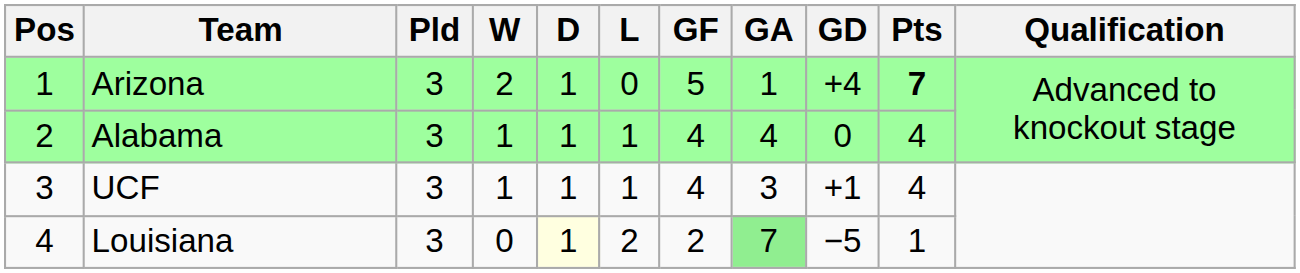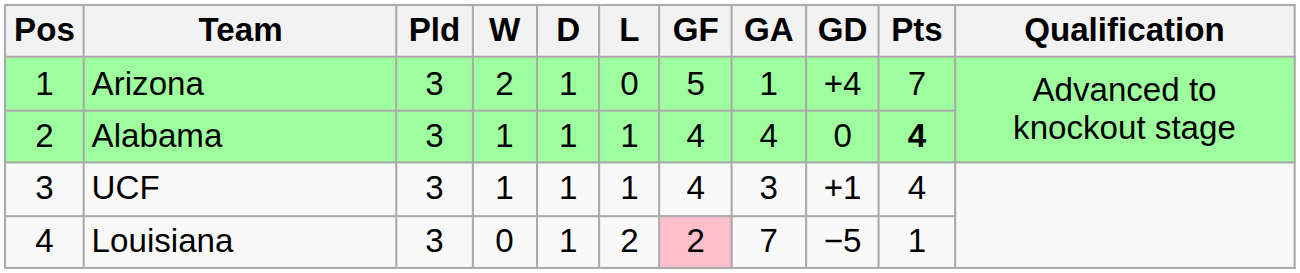(917, 83) bold -> (917, 83) normal
(917, 135) normal -> (917, 135) bold
(568, 240) lightyellow background -> (568, 240) no background
(696, 240) no background -> (696, 240) pink background
(769, 240) lightgreen background -> (769, 240) no background
